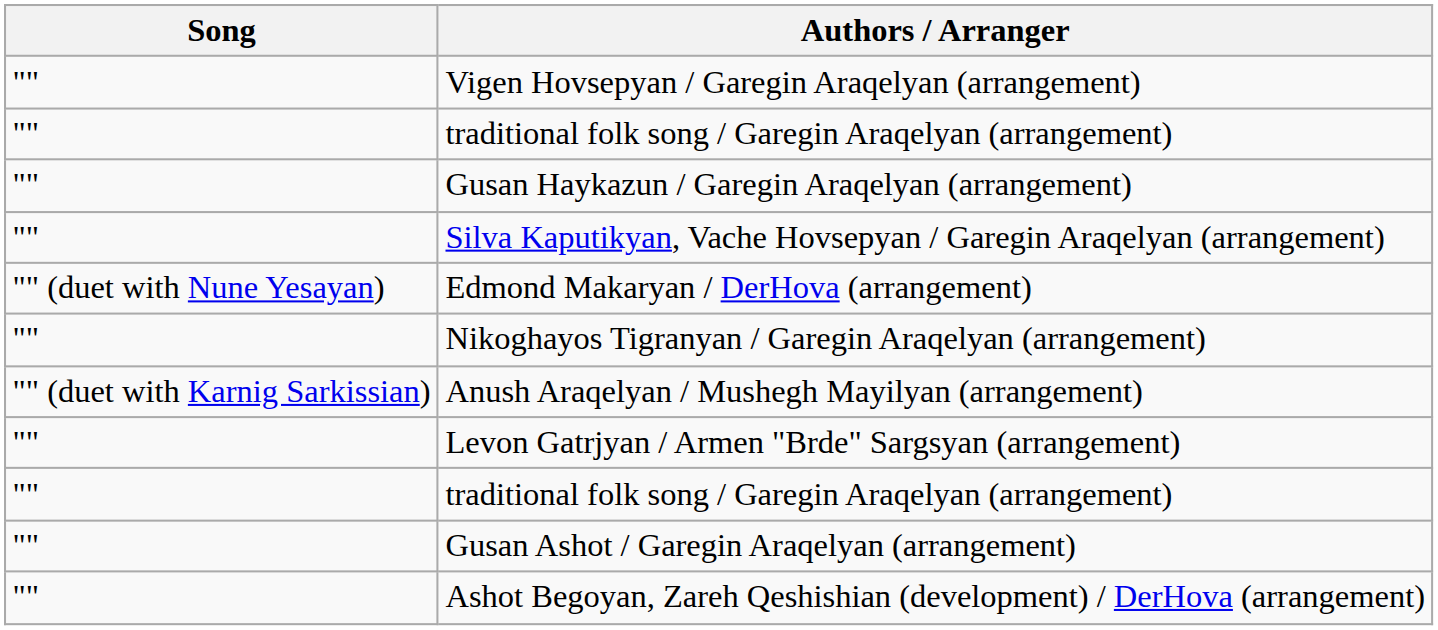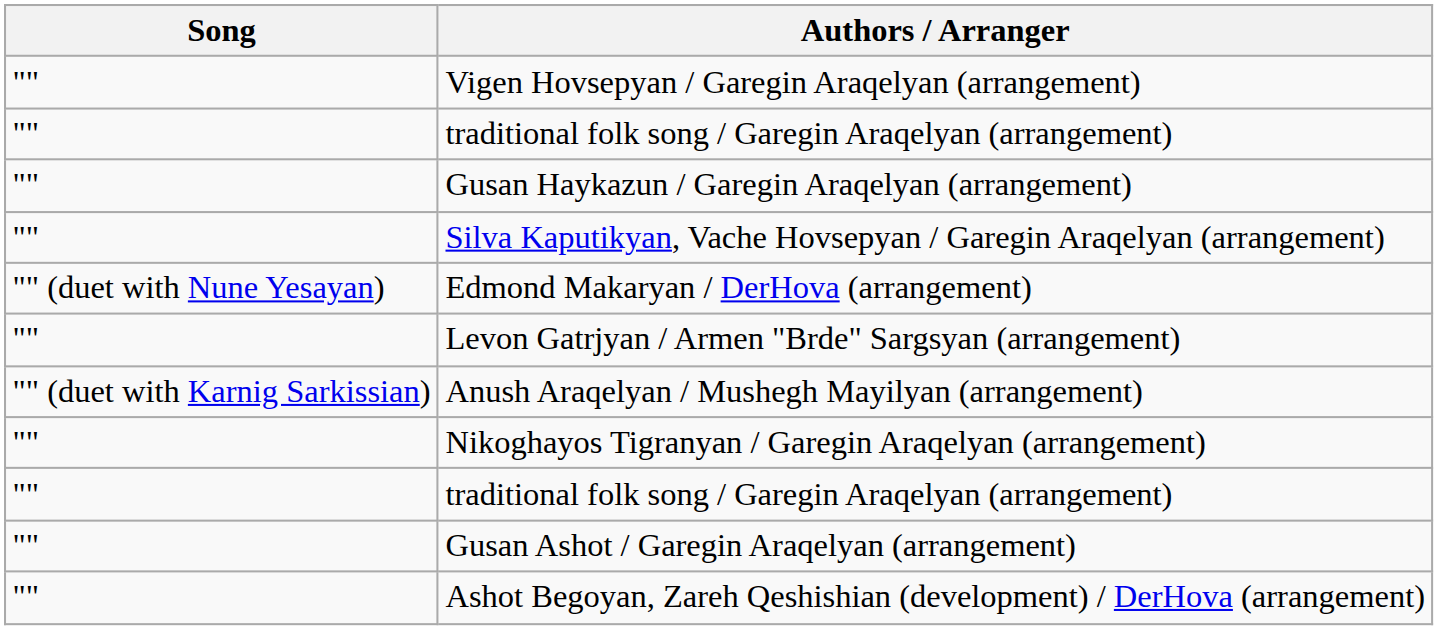(826, 339) Nikoghayos Tigranyan / Garegin Araqelyan (arrangement) -> (813, 339) Levon Gatrjyan / Armen "Brde" Sargsyan (arrangement)
(813, 442) Levon Gatrjyan / Armen "Brde" Sargsyan (arrangement) -> (826, 442) Nikoghayos Tigranyan / Garegin Araqelyan (arrangement)
